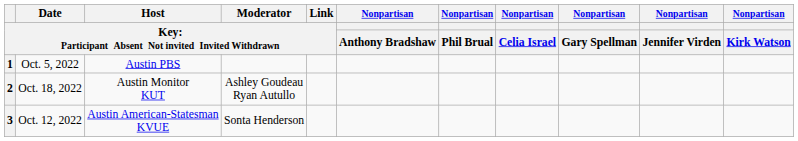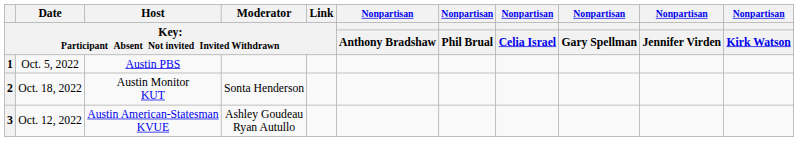(264, 89) Ashley Goudeau Ryan Autullo -> (264, 89) Sonta Henderson
(264, 120) Sonta Henderson -> (264, 120) Ashley Goudeau Ryan Autullo
